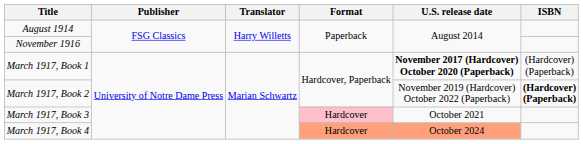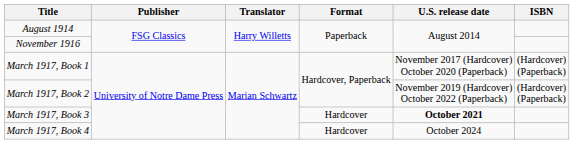(457, 66) bold -> (454, 66) normal
(550, 93) bold -> (542, 93) normal
(346, 115) pink background -> (346, 115) no background
(457, 115) normal -> (454, 115) bold
(346, 131) lightsalmon background -> (346, 131) no background
(457, 131) lightsalmon background -> (454, 131) no background
